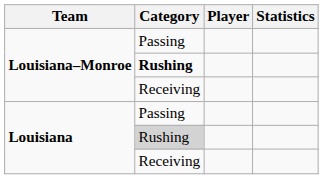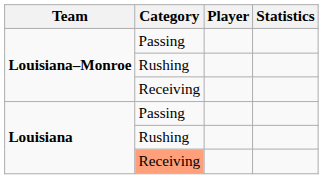(166, 64) bold -> (164, 64) normal
(164, 137) lightgrey background -> (164, 137) no background
(169, 161) no background -> (169, 161) lightsalmon background
